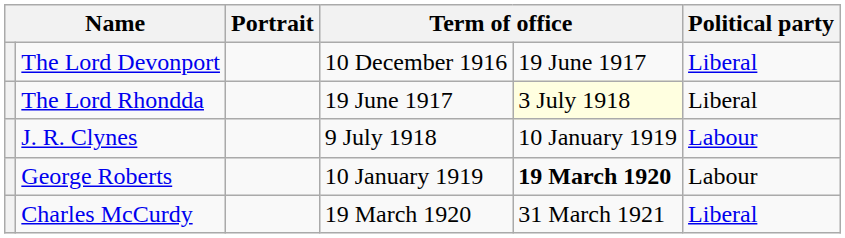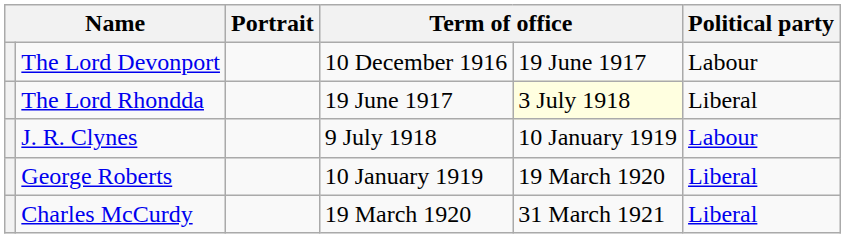(723, 61) Liberal -> (723, 61) Labour
(595, 175) bold -> (592, 175) normal
(723, 175) Labour -> (723, 175) Liberal
